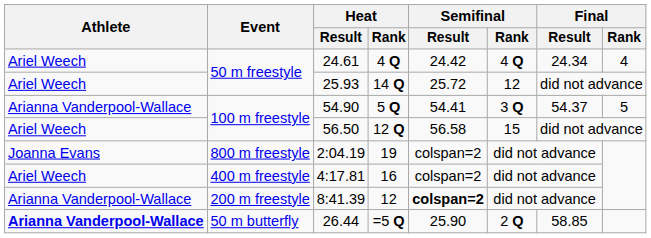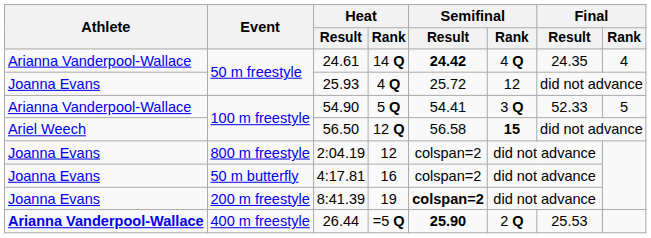(47, 61) Ariel Weech -> (100, 61) Arianna Vanderpool-Wallace
(389, 61) 4 Q -> (389, 61) 14 Q
(448, 61) normal -> (448, 61) bold
(569, 61) 24.34 -> (569, 61) 24.35
(47, 84) Ariel Weech -> (54, 84) Joanna Evans
(389, 84) 14 Q -> (389, 84) 4 Q
(569, 107) 54.37 -> (569, 107) 52.33
(512, 130) normal -> (512, 130) bold
(389, 153) 19 -> (389, 153) 12
(47, 176) Ariel Weech -> (54, 176) Joanna Evans
(260, 176) 400 m freestyle -> (254, 176) 50 m butterfly
(100, 199) Arianna Vanderpool-Wallace -> (54, 199) Joanna Evans
(389, 199) 12 -> (389, 199) 19
(254, 222) 50 m butterfly -> (260, 222) 400 m freestyle
(448, 222) normal -> (448, 222) bold
(569, 222) 58.85 -> (569, 222) 25.53
